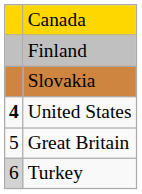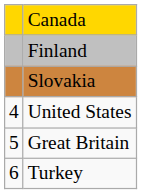(14, 111) bold -> (14, 111) normal
(14, 173) lightgrey background -> (14, 173) no background
